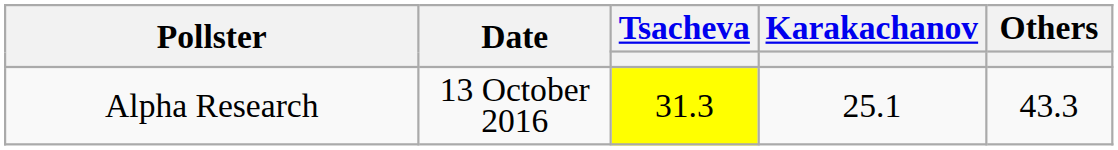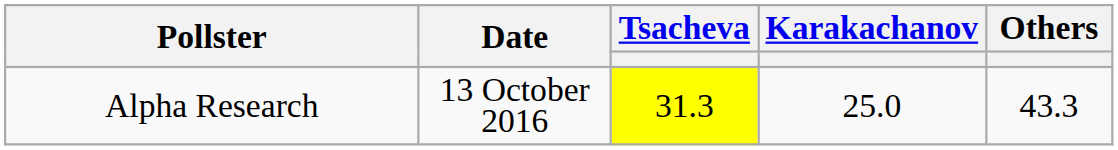(872, 105) 25.1 -> (872, 105) 25.0
